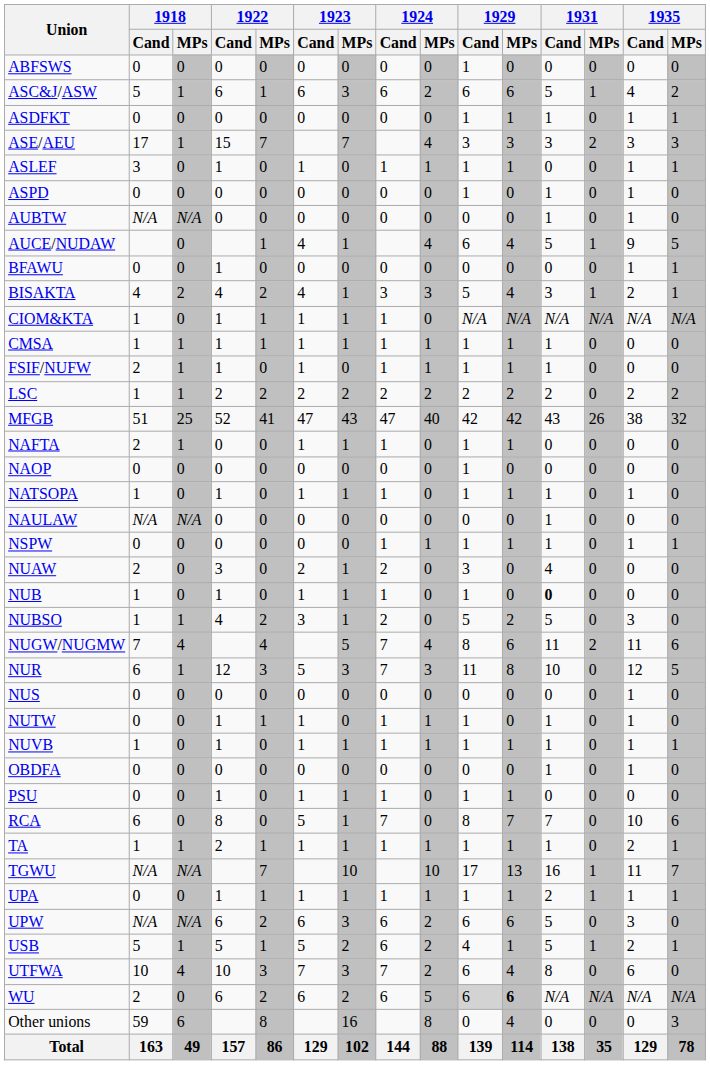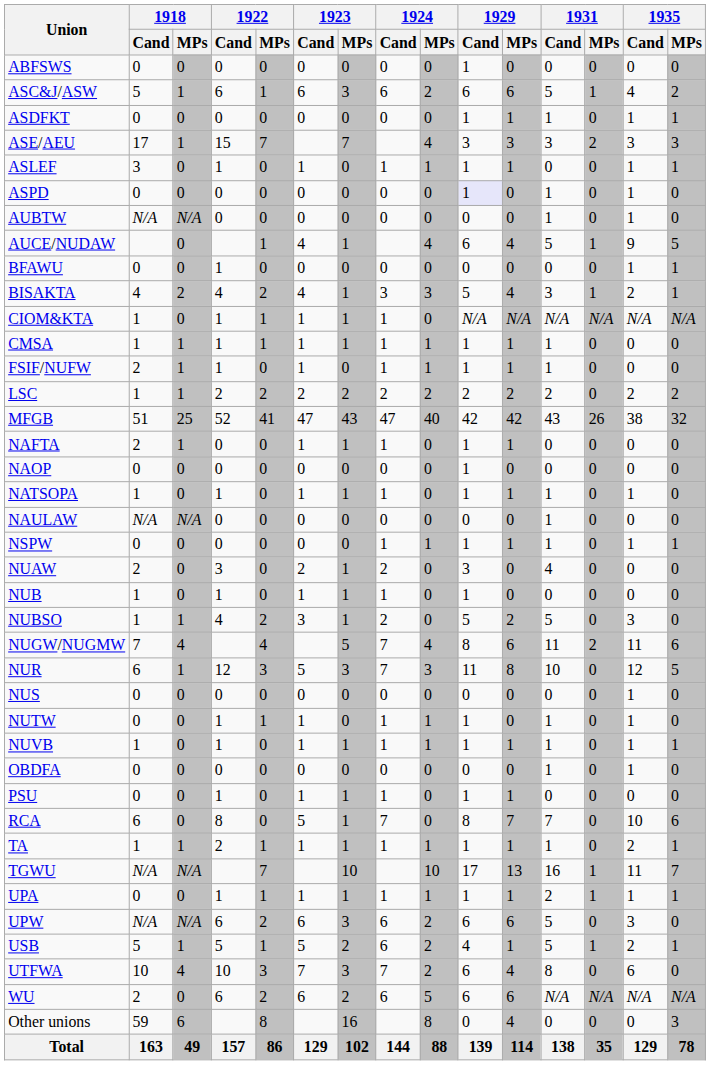(466, 192) no background -> (466, 192) lavender background
(548, 594) bold -> (548, 594) normal
(466, 996) lightgrey background -> (466, 996) no background
(510, 996) bold -> (510, 996) normal
